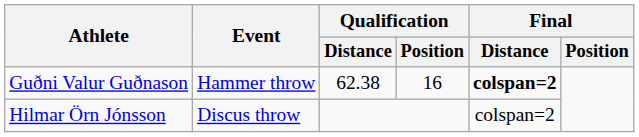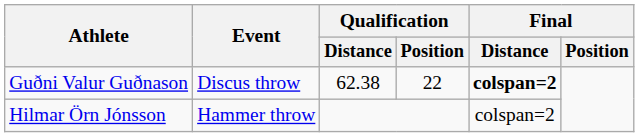(256, 83) Hammer throw -> (249, 83) Discus throw
(432, 83) 16 -> (432, 83) 22
(249, 115) Discus throw -> (256, 115) Hammer throw
